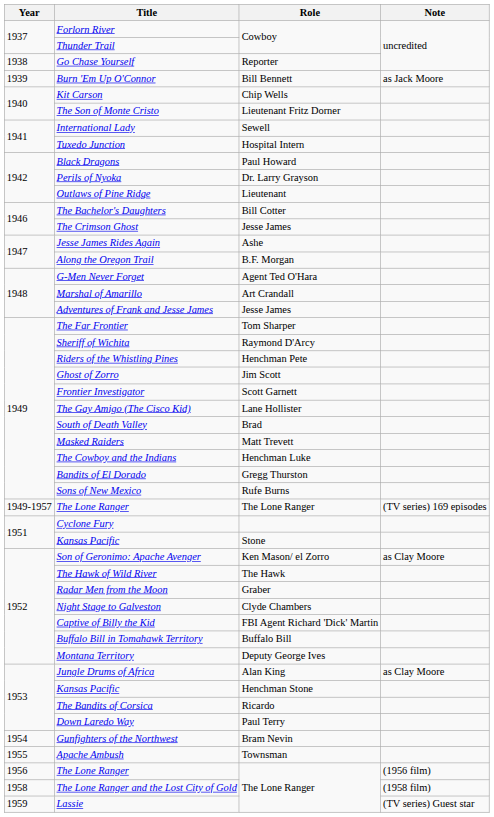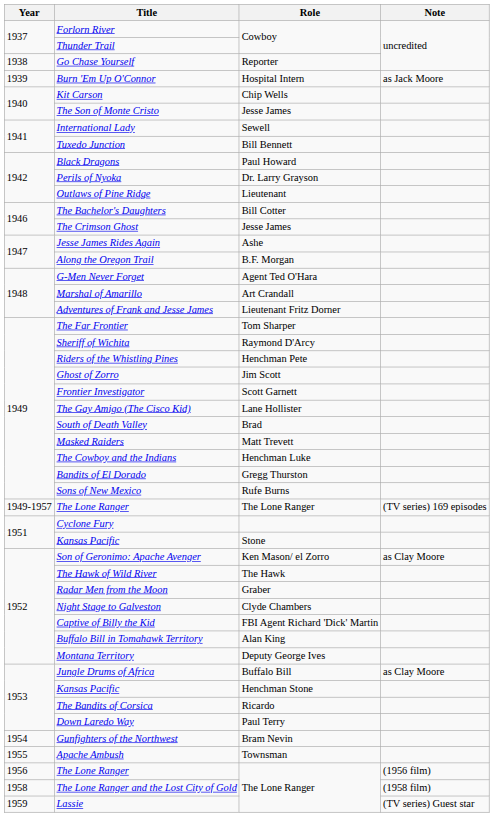(267, 78) Bill Bennett -> (273, 78) Hospital Intern
(291, 111) Lieutenant Fritz Dorner -> (266, 111) Jesse James
(273, 144) Hospital Intern -> (267, 144) Bill Bennett
(266, 309) Jesse James -> (291, 309) Lieutenant Fritz Dorner
(267, 639) Buffalo Bill -> (263, 639) Alan King
(263, 672) Alan King -> (267, 672) Buffalo Bill
